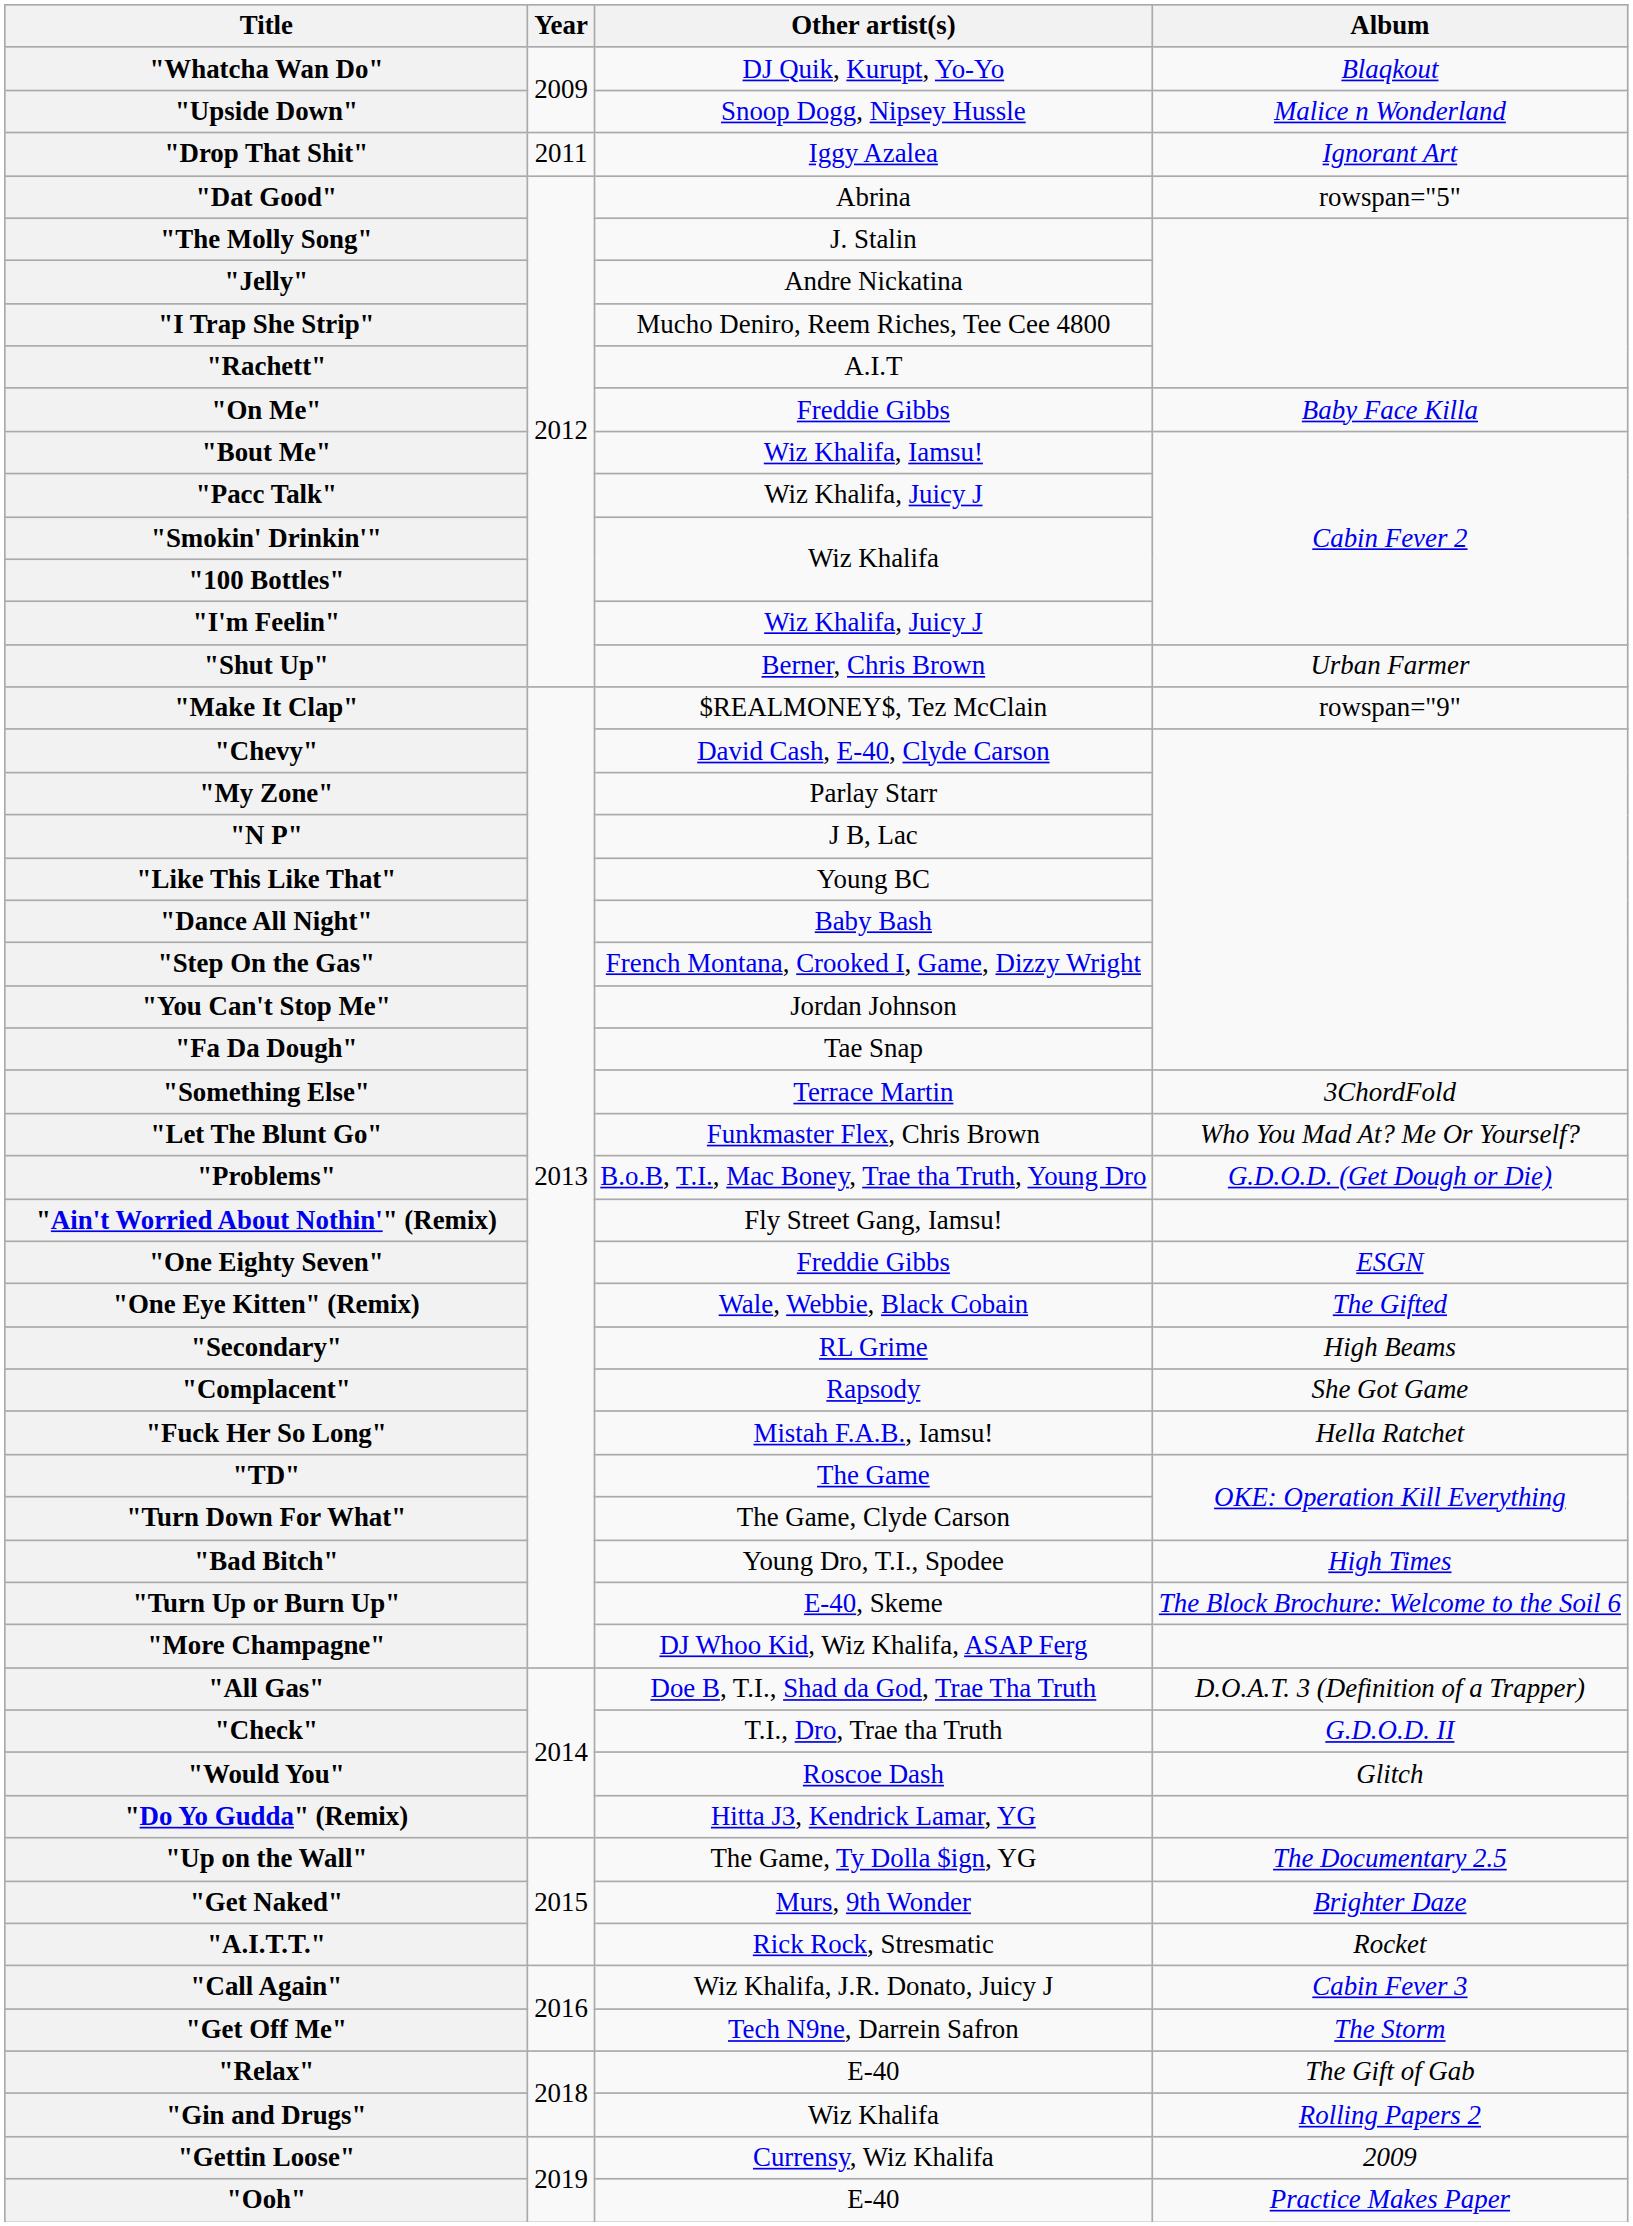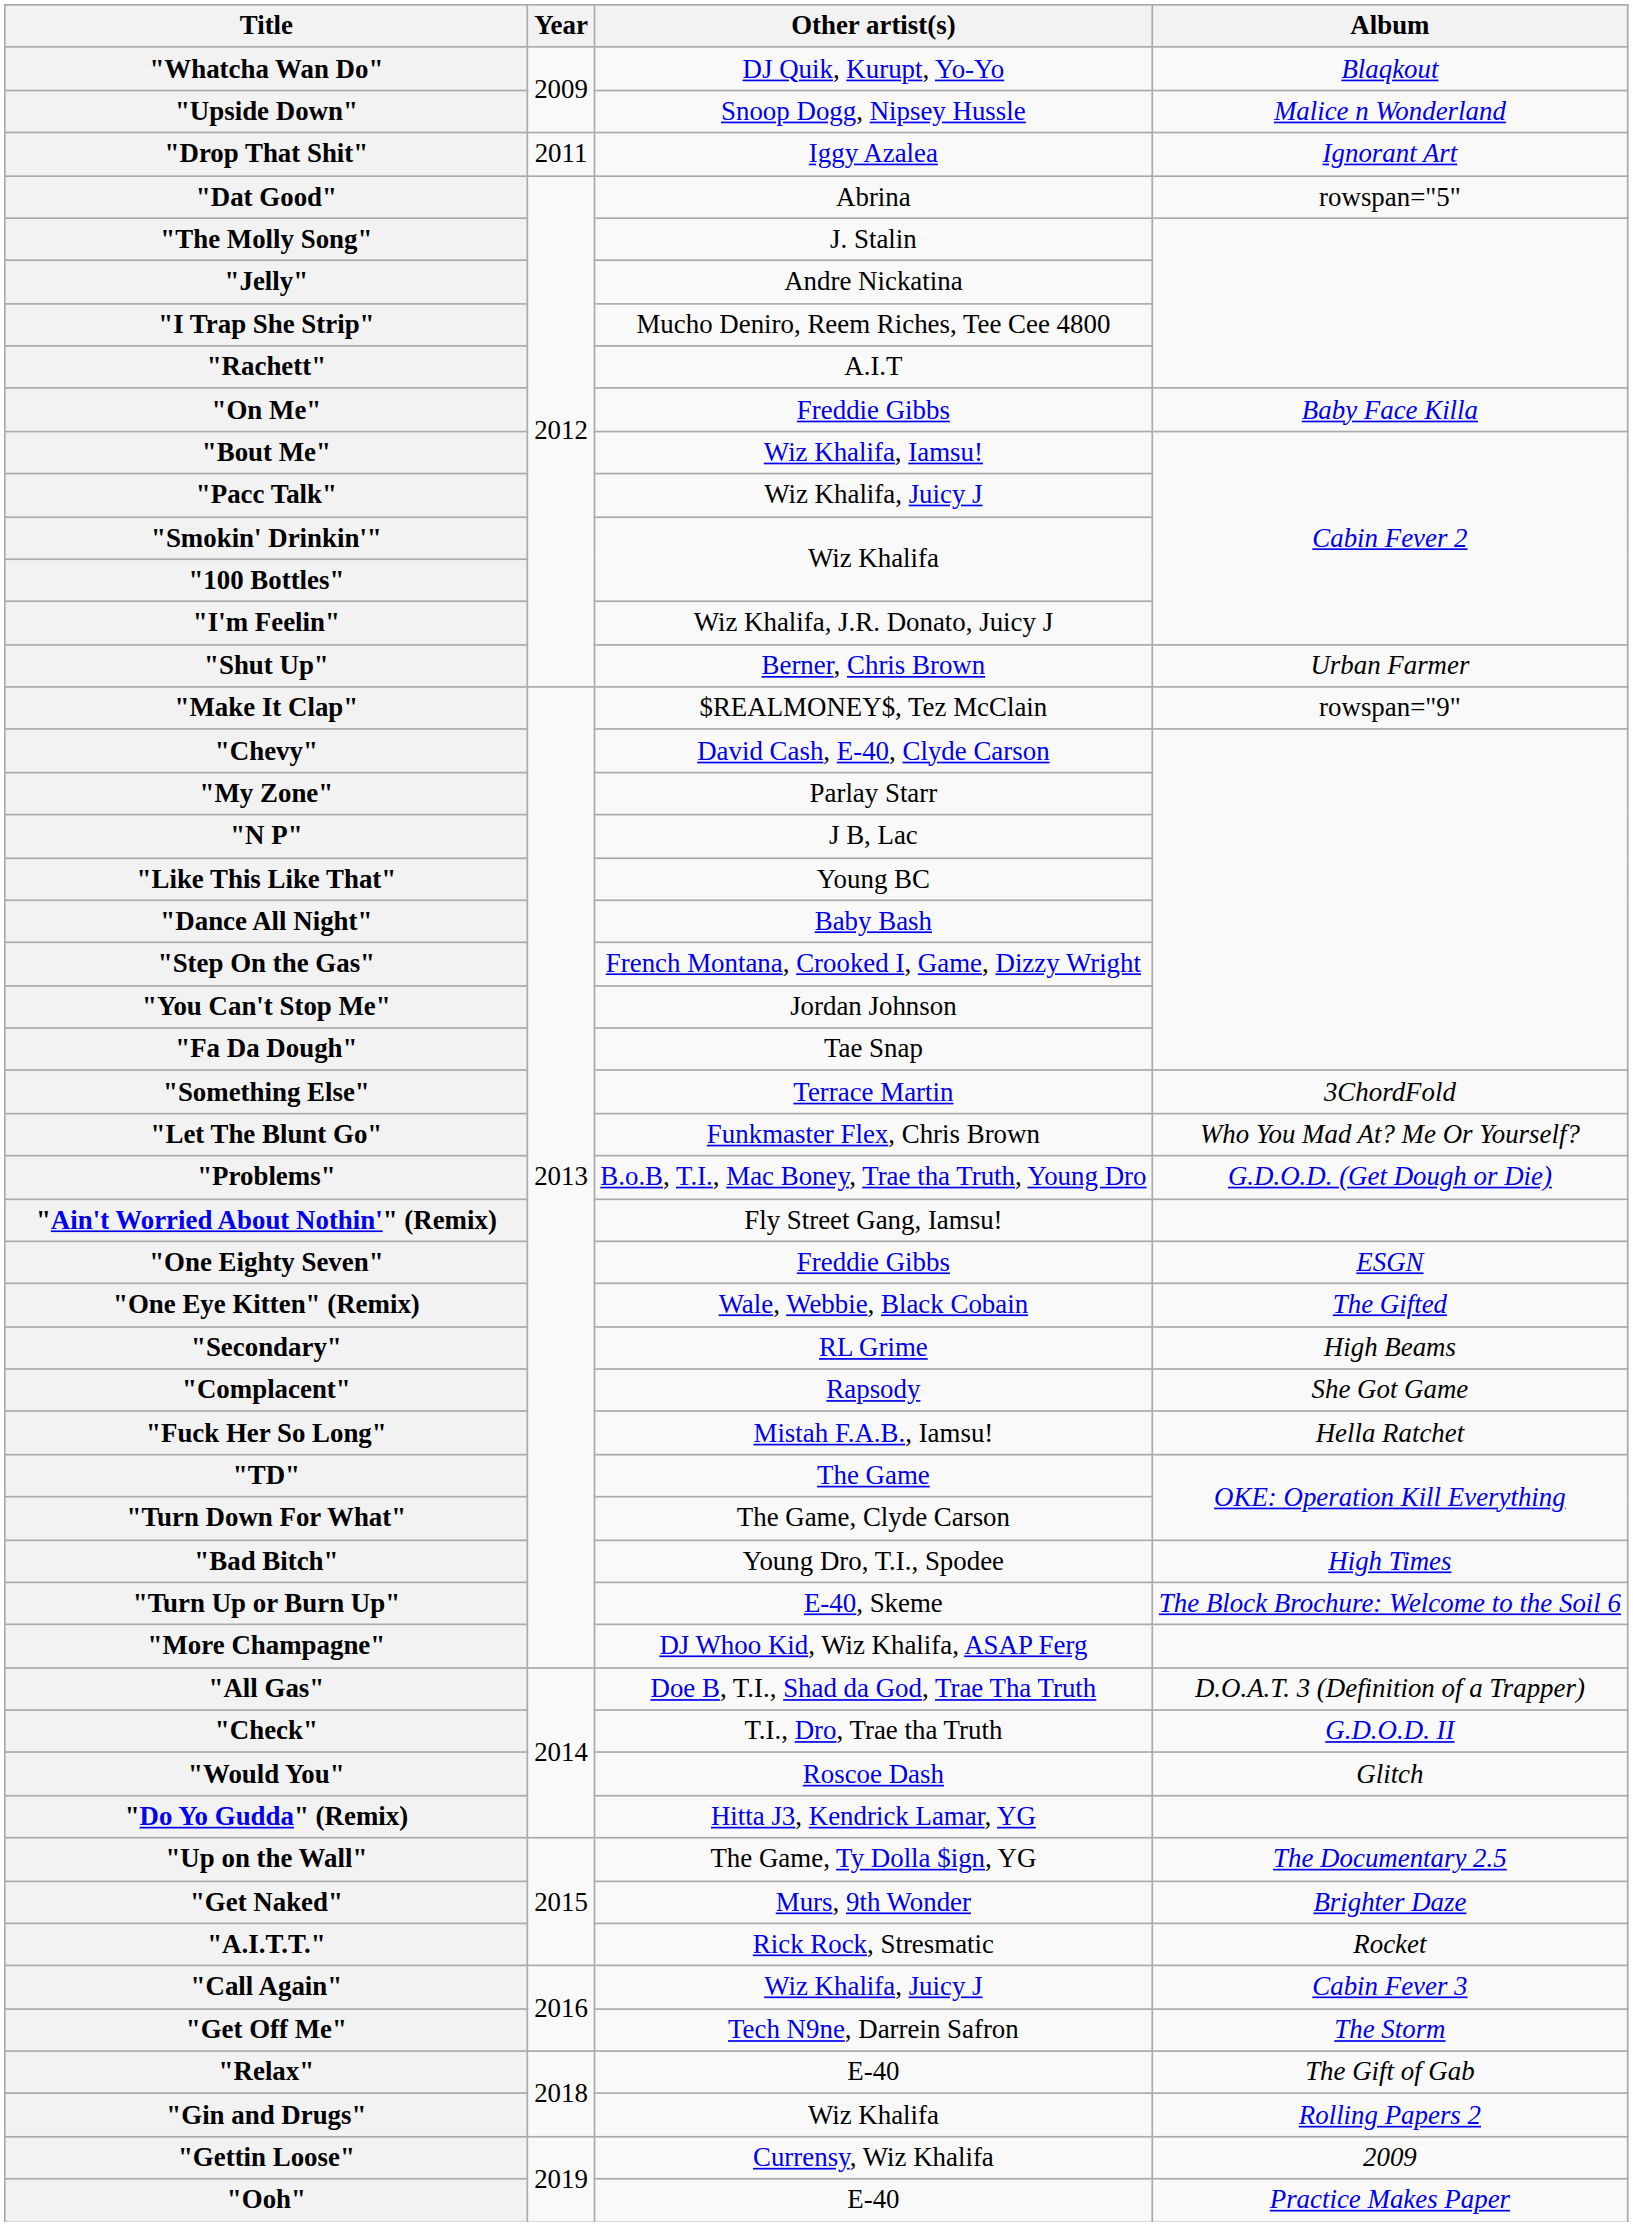(873, 622) Wiz Khalifa, Juicy J -> (873, 622) Wiz Khalifa, J.R. Donato, Juicy J
(873, 1986) Wiz Khalifa, J.R. Donato, Juicy J -> (873, 1986) Wiz Khalifa, Juicy J
